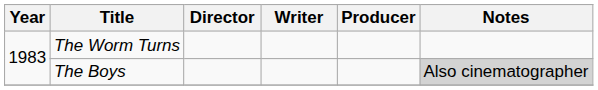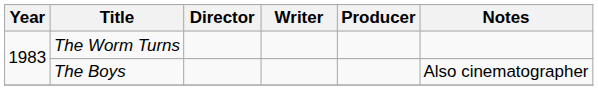(506, 71) lightgrey background -> (506, 71) no background
